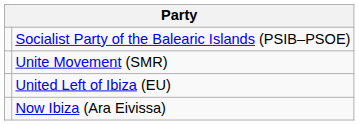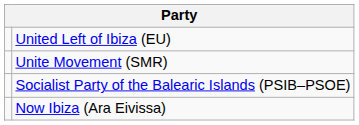rows swapped: (183, 39) <-> (93, 85)
